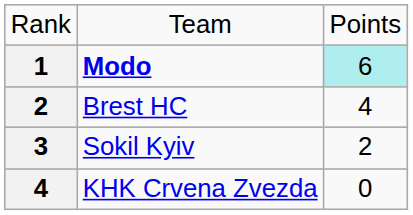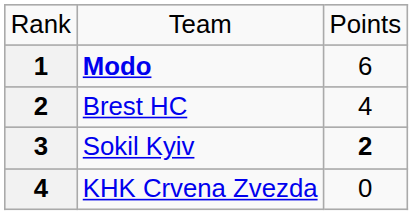(365, 65) paleturquoise background -> (365, 65) no background
(365, 147) normal -> (365, 147) bold
